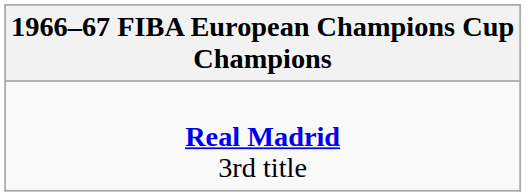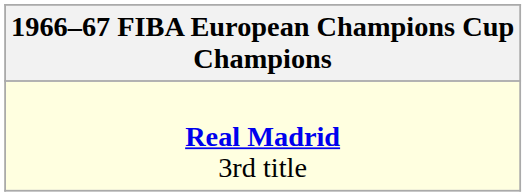(263, 151) no background -> (263, 151) lightyellow background
